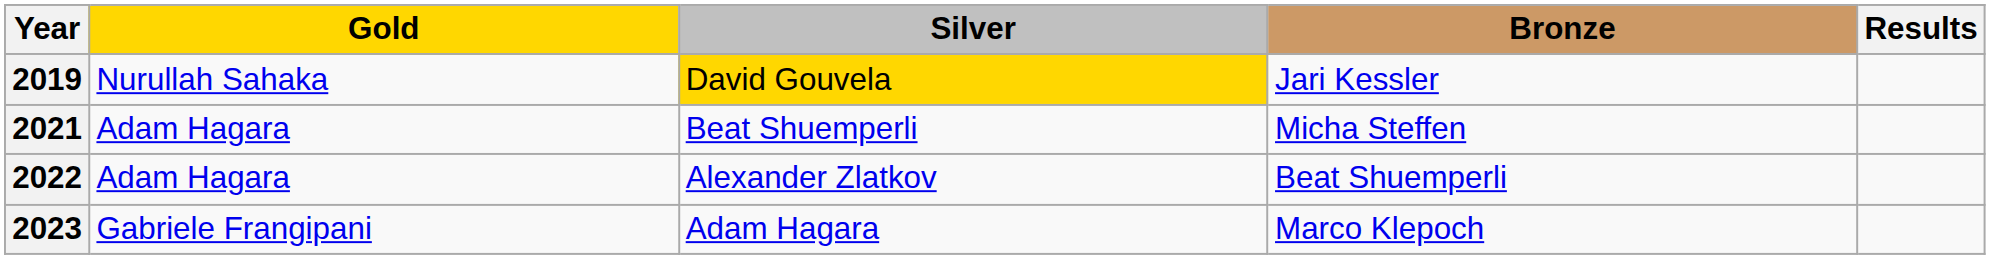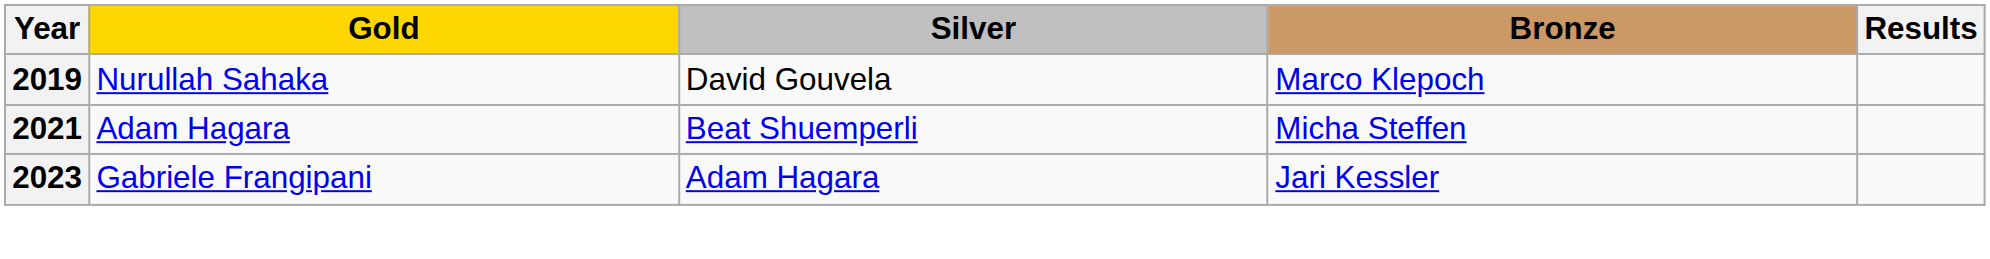(789, 79) gold background -> (789, 79) no background
(1357, 79) Jari Kessler -> (1380, 79) Marco Klepoch
- row: (47, 178)
(1380, 228) Marco Klepoch -> (1357, 178) Jari Kessler
